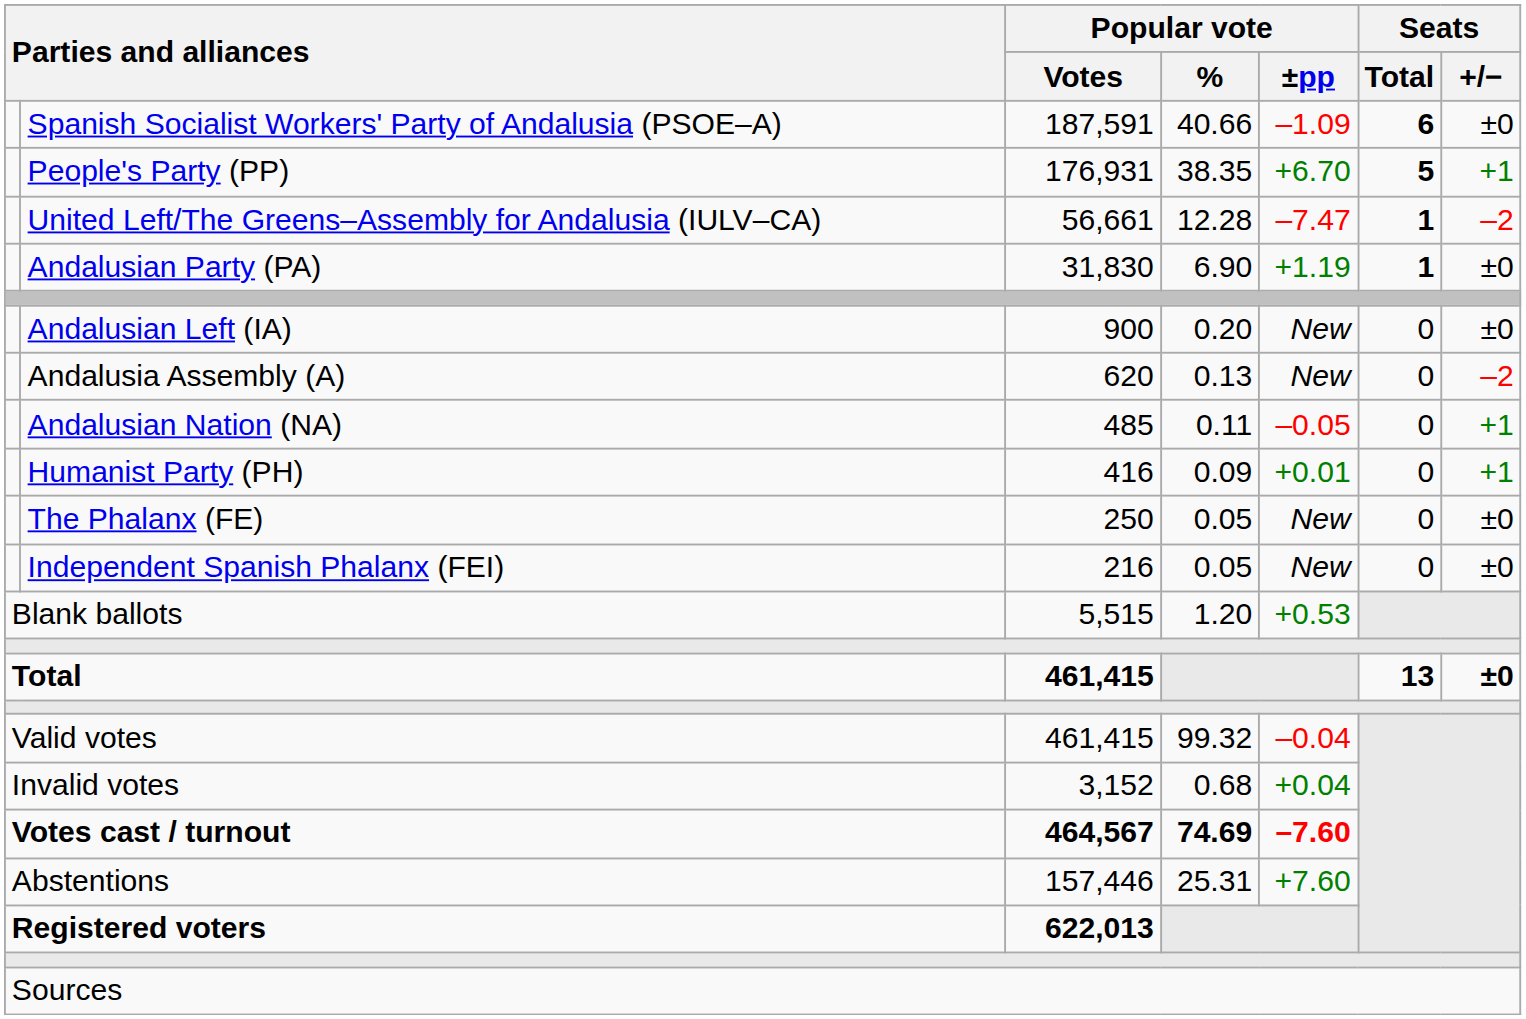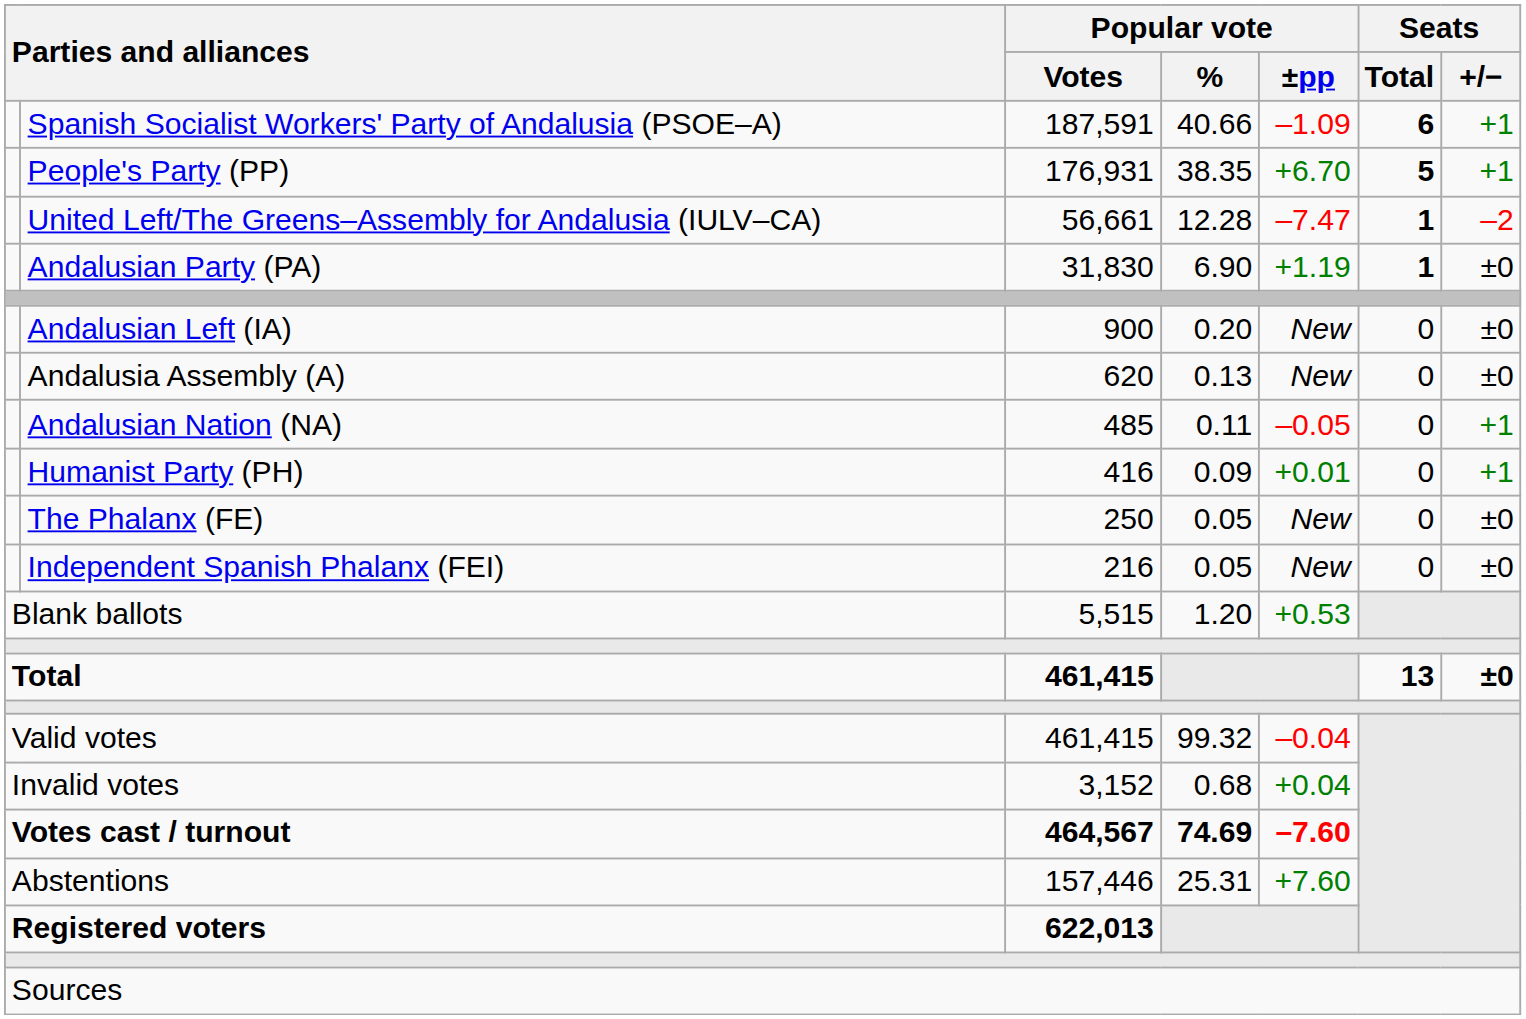(1497, 123) ±0 -> (1497, 123) +1
(1497, 376) –2 -> (1497, 376) ±0
